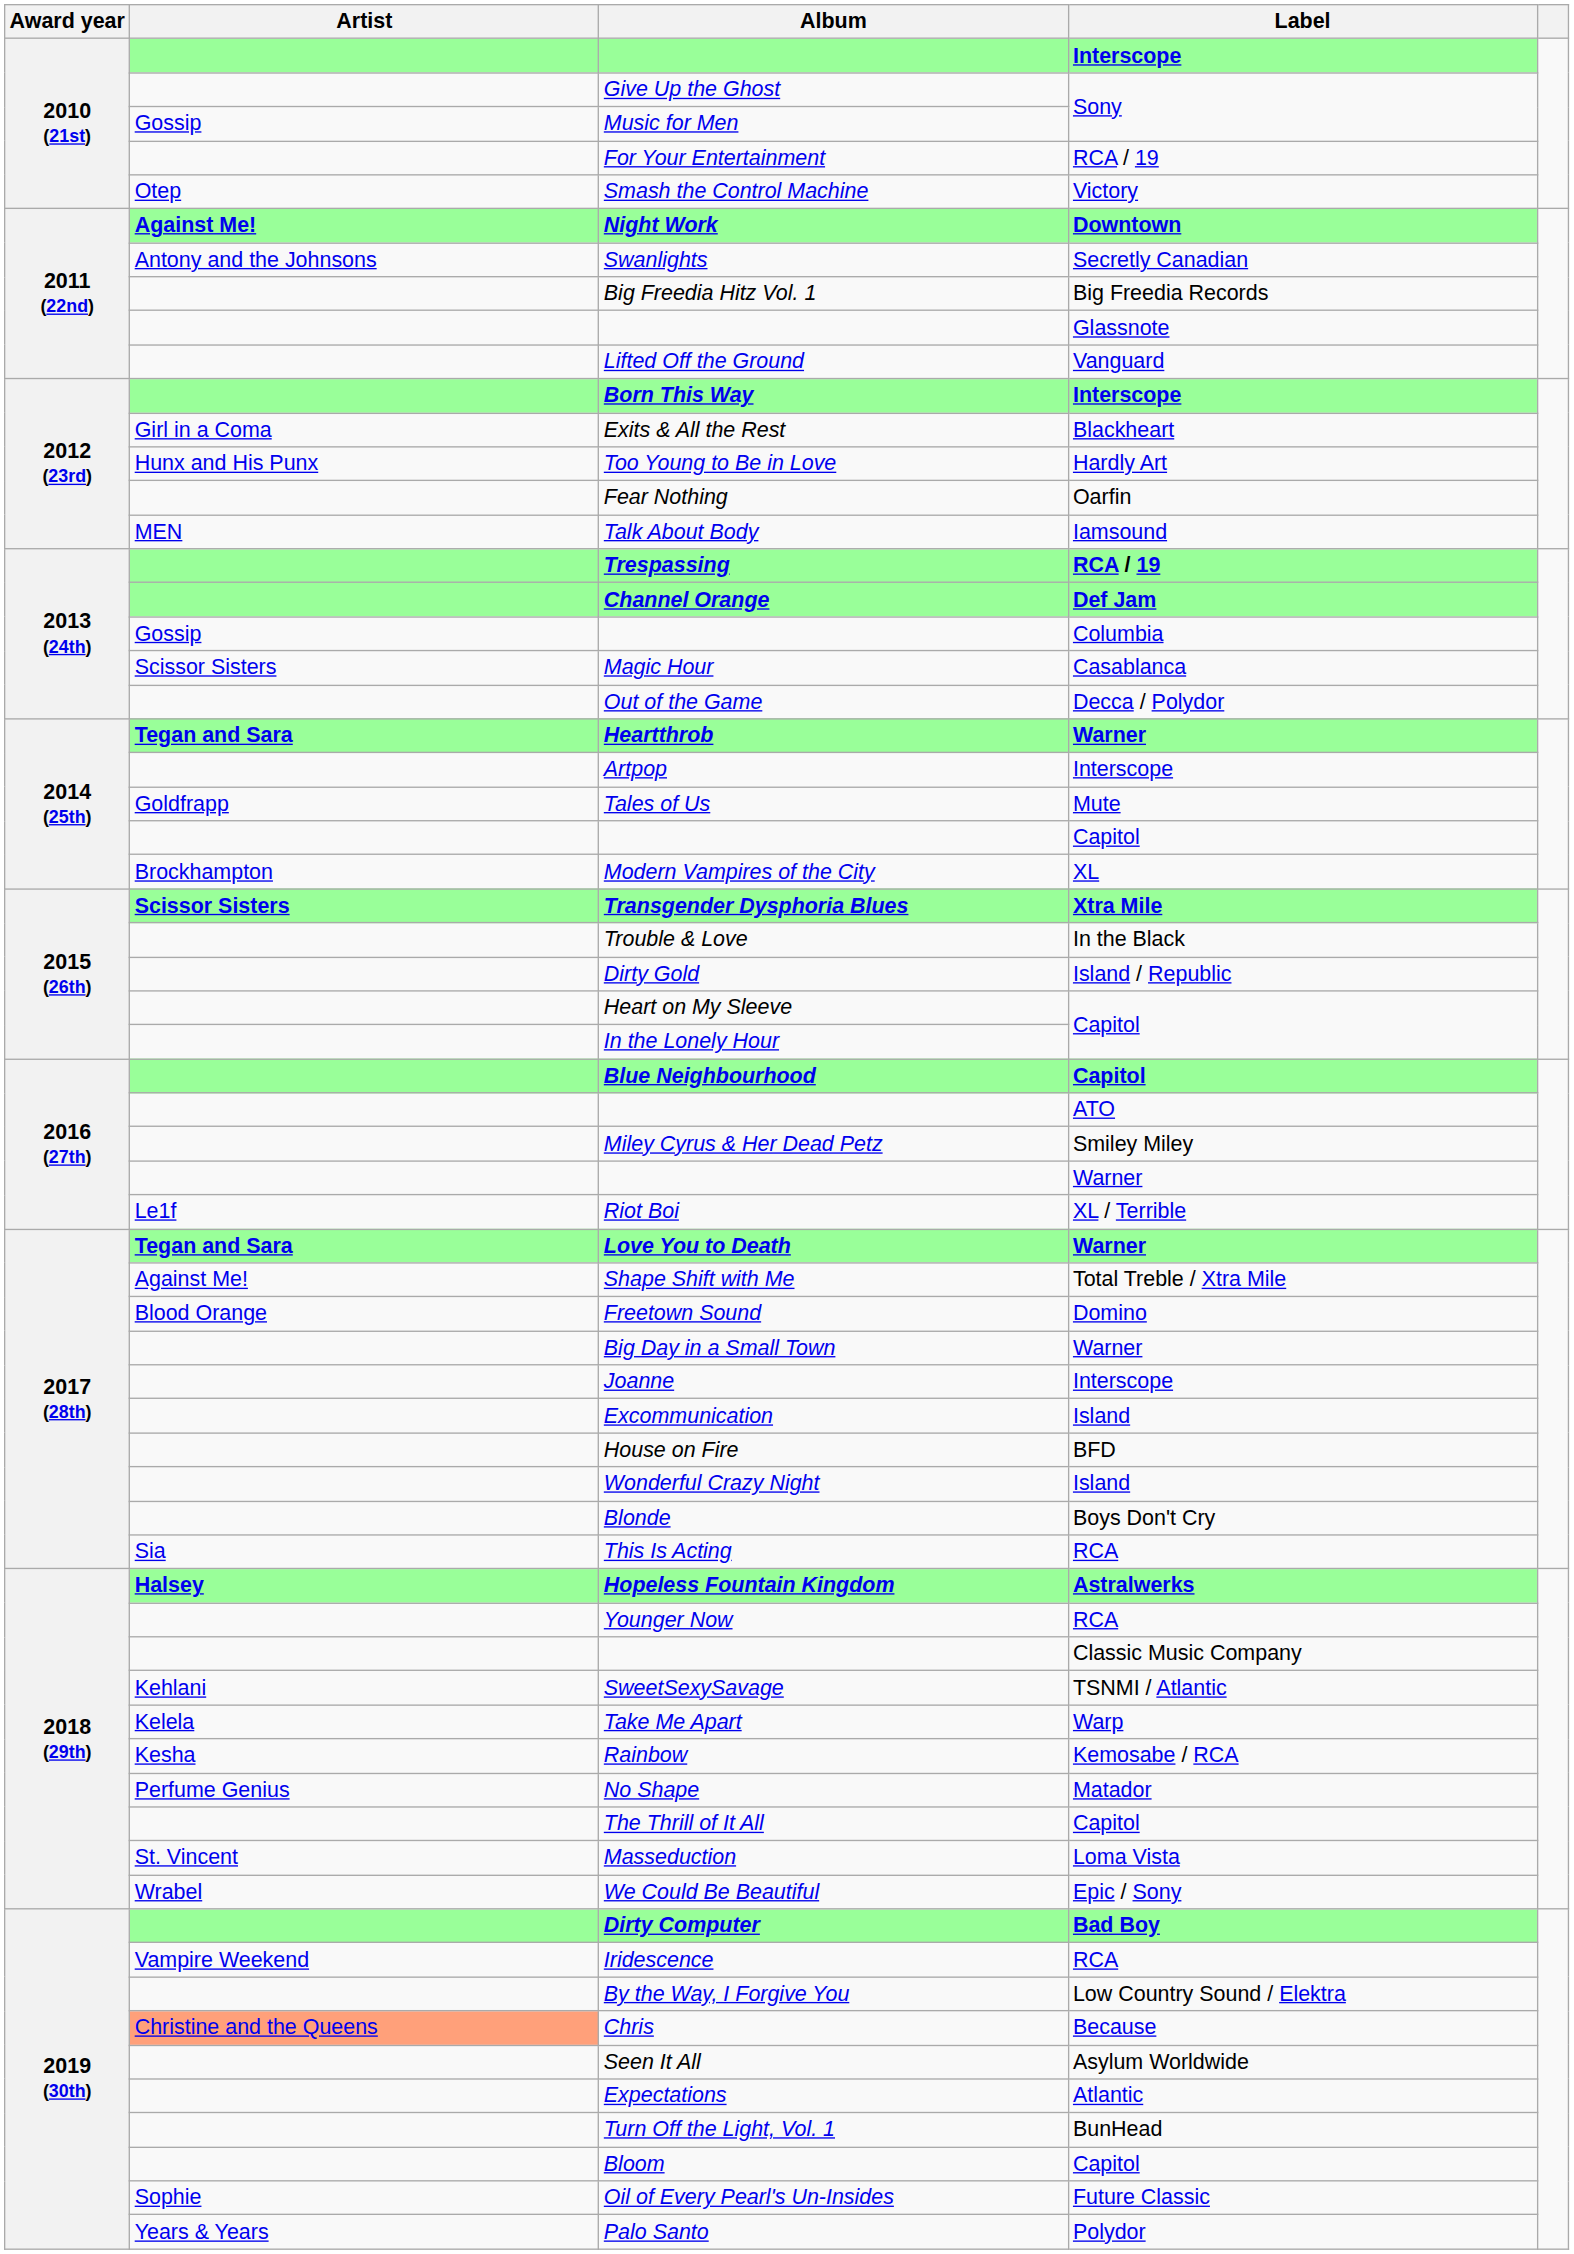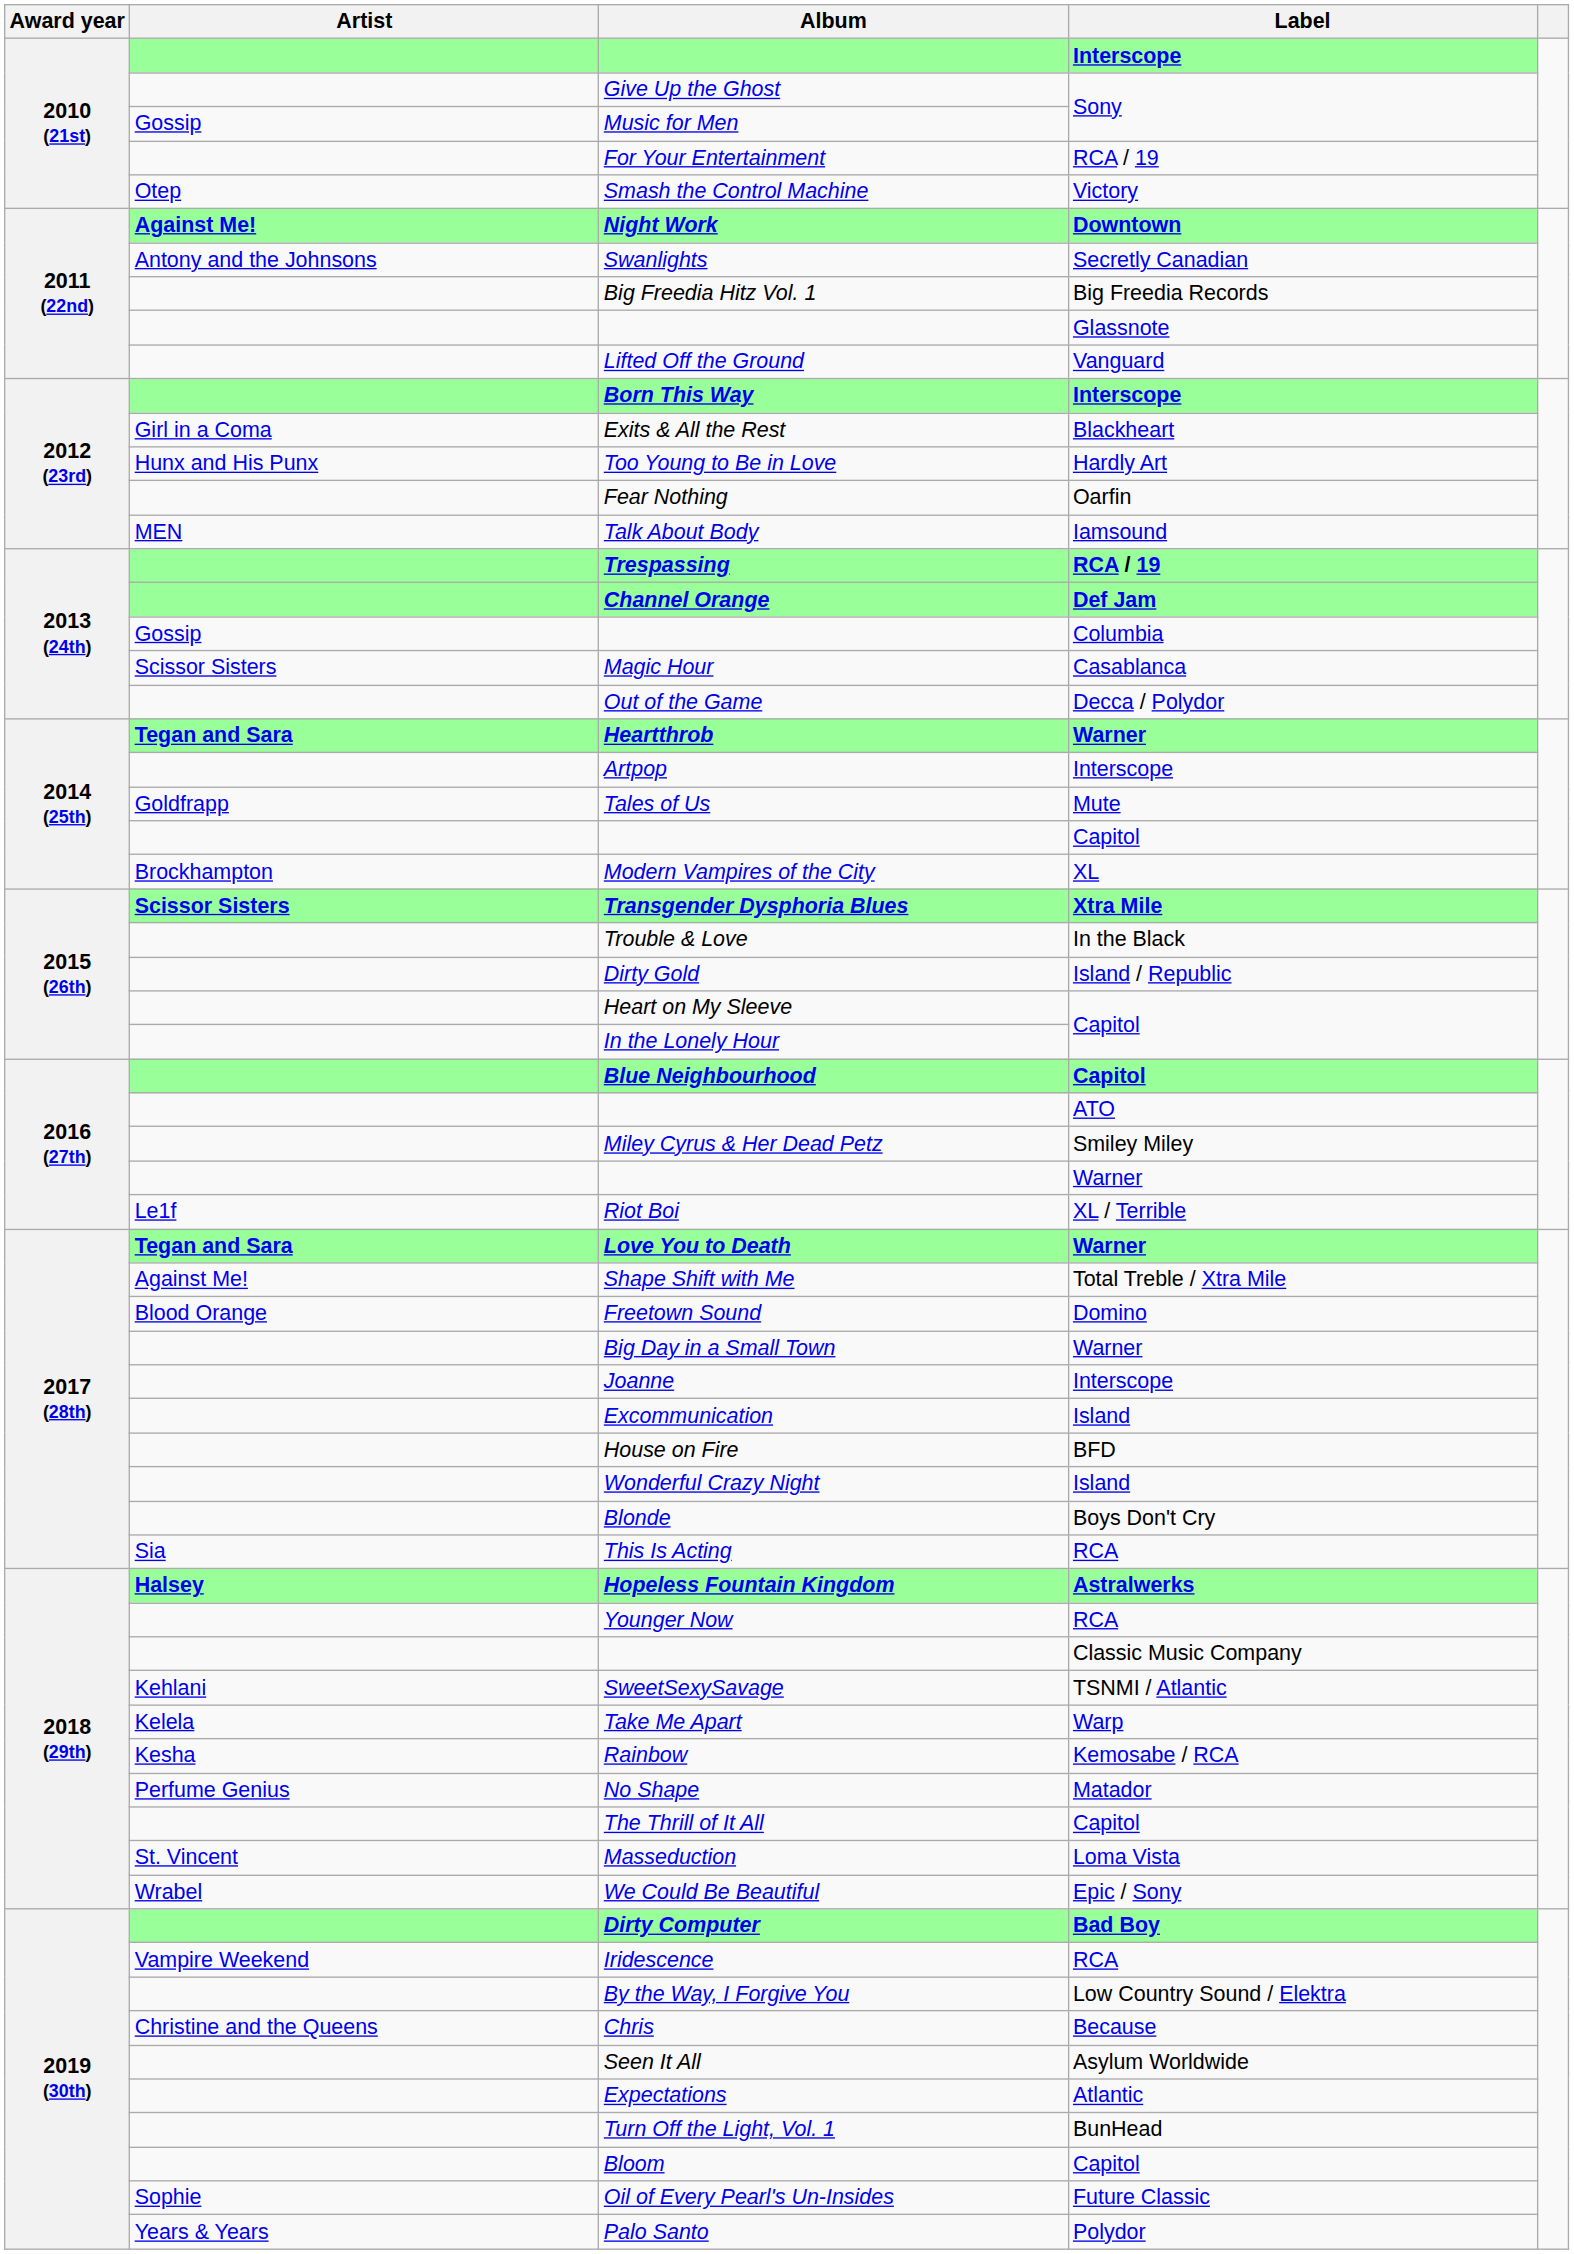(256, 2027) lightsalmon background -> (256, 2027) no background
